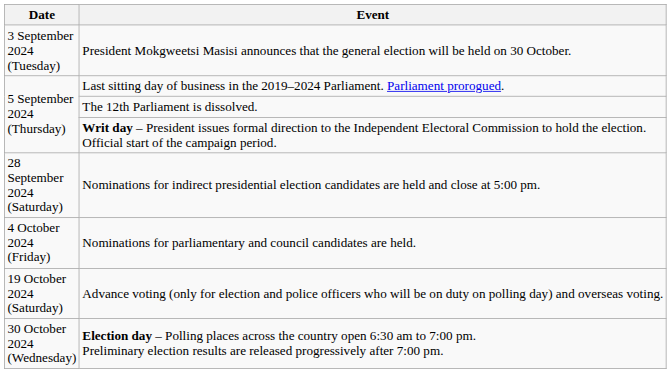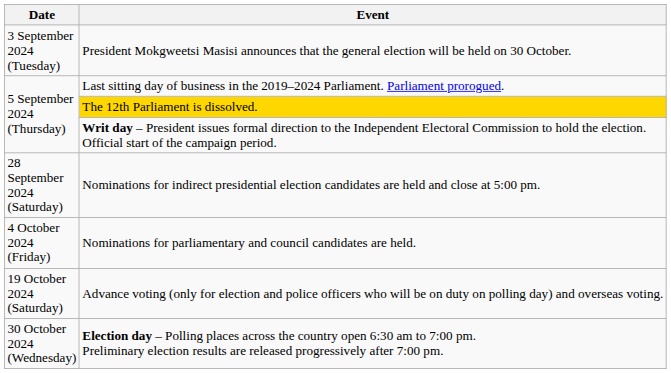(170, 106) no background -> (170, 106) gold background
